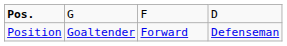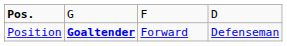(101, 32) normal -> (101, 32) bold
